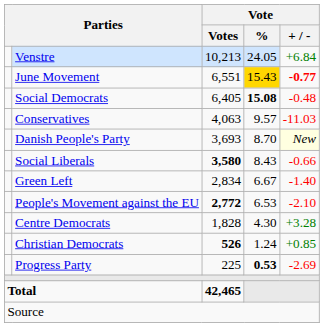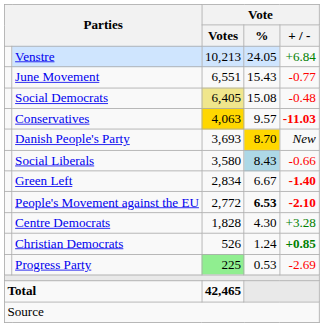(262, 77) gold background -> (262, 77) no background
(302, 77) bold -> (302, 77) normal
(226, 98) no background -> (226, 98) khaki background
(262, 98) bold -> (262, 98) normal
(226, 118) no background -> (226, 118) gold background
(299, 118) normal -> (299, 118) bold
(265, 139) no background -> (265, 139) gold background
(304, 139) lightyellow background -> (304, 139) no background
(226, 160) bold -> (226, 160) normal
(265, 160) no background -> (265, 160) lightblue background
(302, 181) normal -> (302, 181) bold
(226, 202) bold -> (226, 202) normal
(265, 202) normal -> (265, 202) bold
(302, 202) normal -> (302, 202) bold
(231, 243) bold -> (231, 243) normal
(301, 243) normal -> (301, 243) bold
(231, 264) no background -> (231, 264) lightgreen background
(265, 264) bold -> (265, 264) normal
